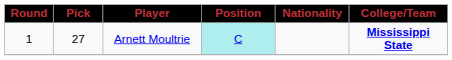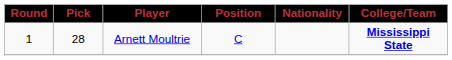(78, 38) 27 -> (78, 38) 28
(238, 38) paleturquoise background -> (238, 38) no background
